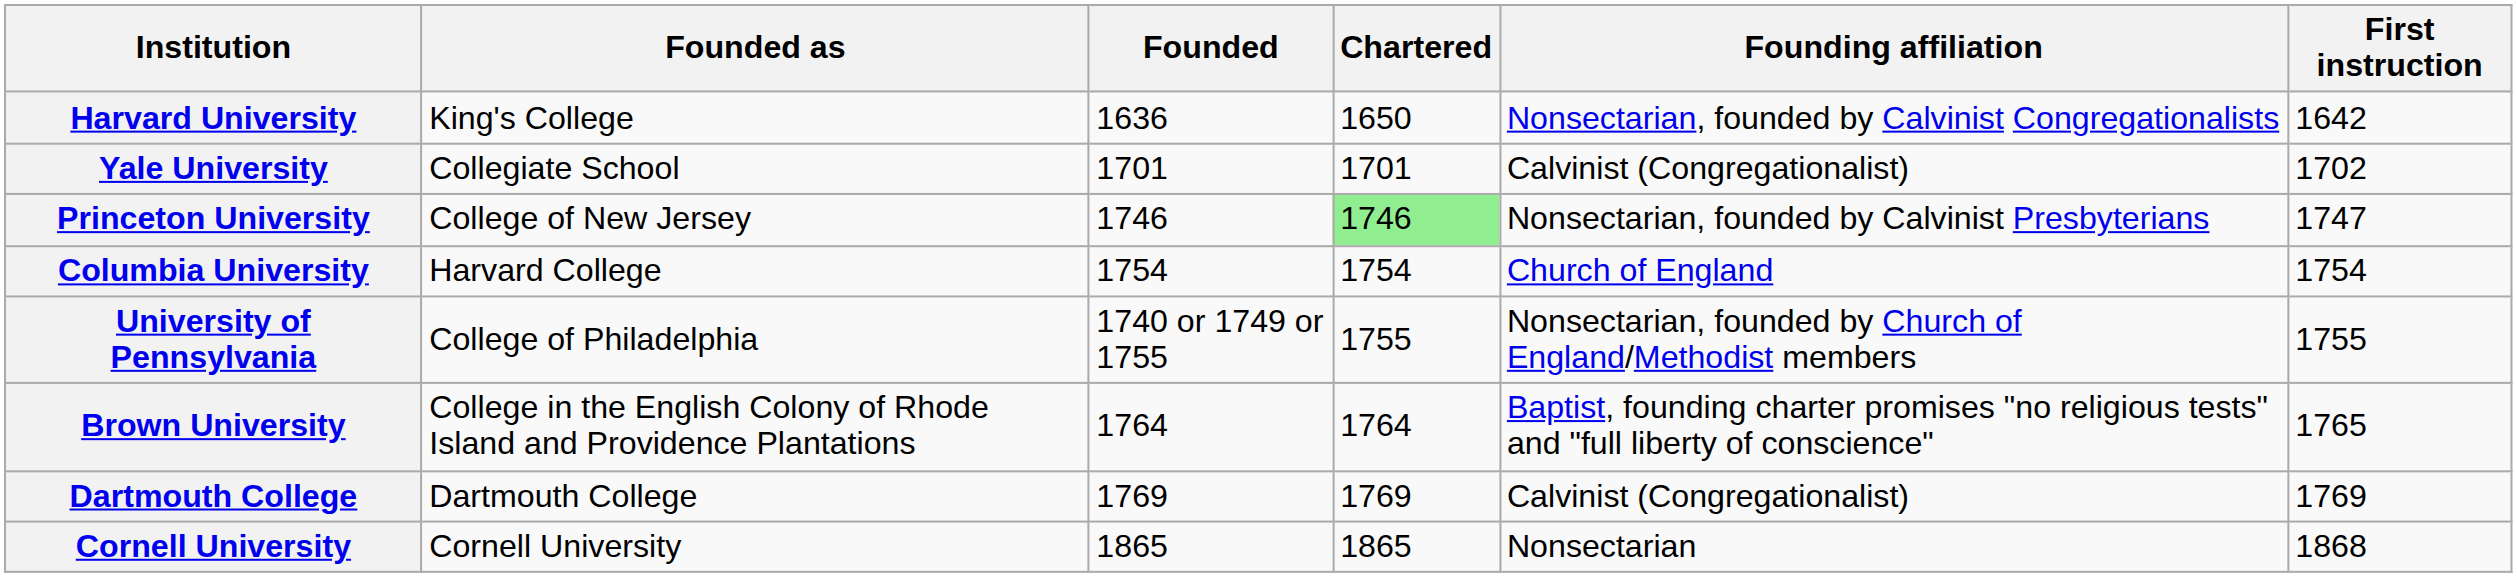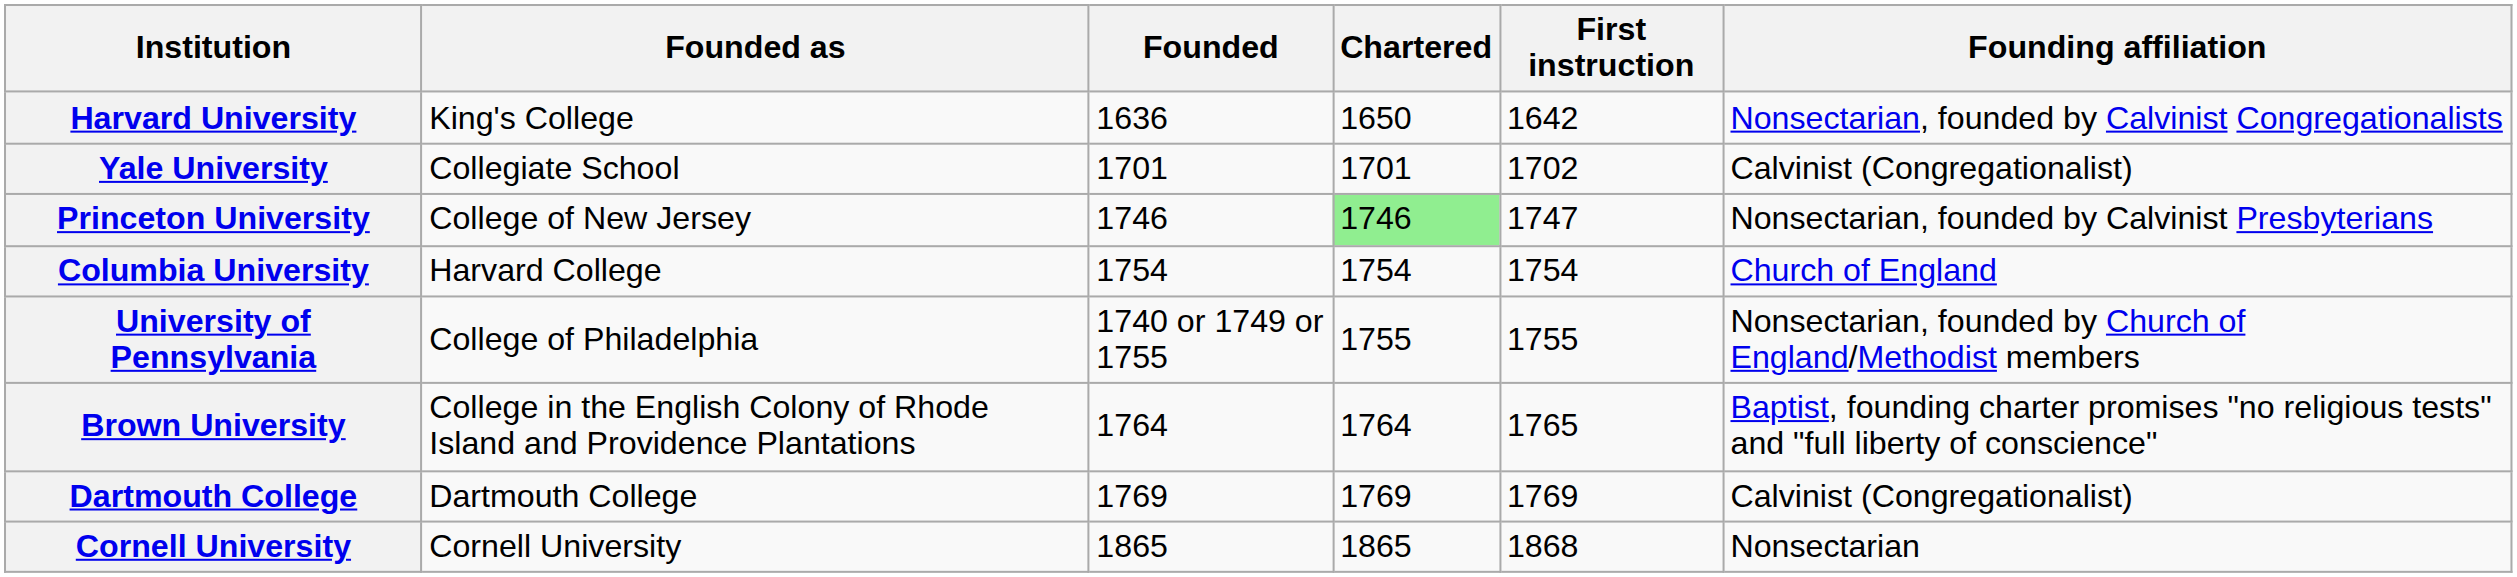columns swapped: (2400, 48) <-> (1894, 48)
